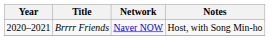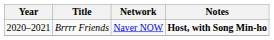(215, 27) normal -> (217, 27) bold
